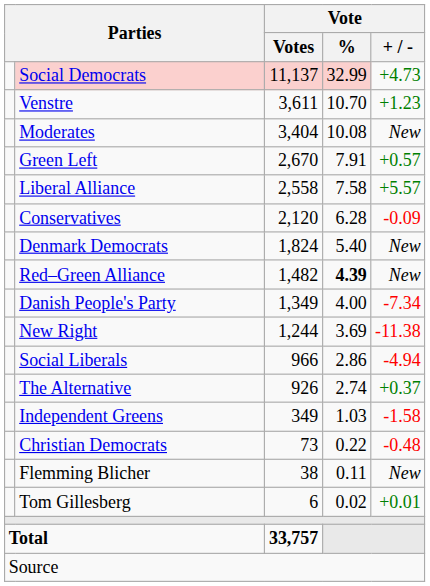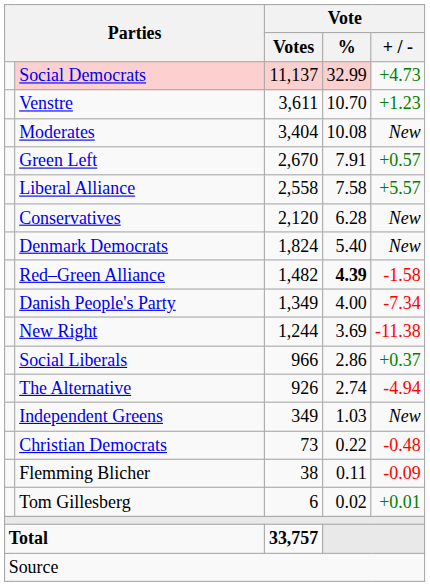(402, 217) -0.09 -> (405, 217) New
(405, 274) New -> (402, 274) -1.58
(402, 359) -4.94 -> (400, 359) +0.37
(400, 388) +0.37 -> (402, 388) -4.94
(402, 416) -1.58 -> (405, 416) New
(405, 473) New -> (402, 473) -0.09
